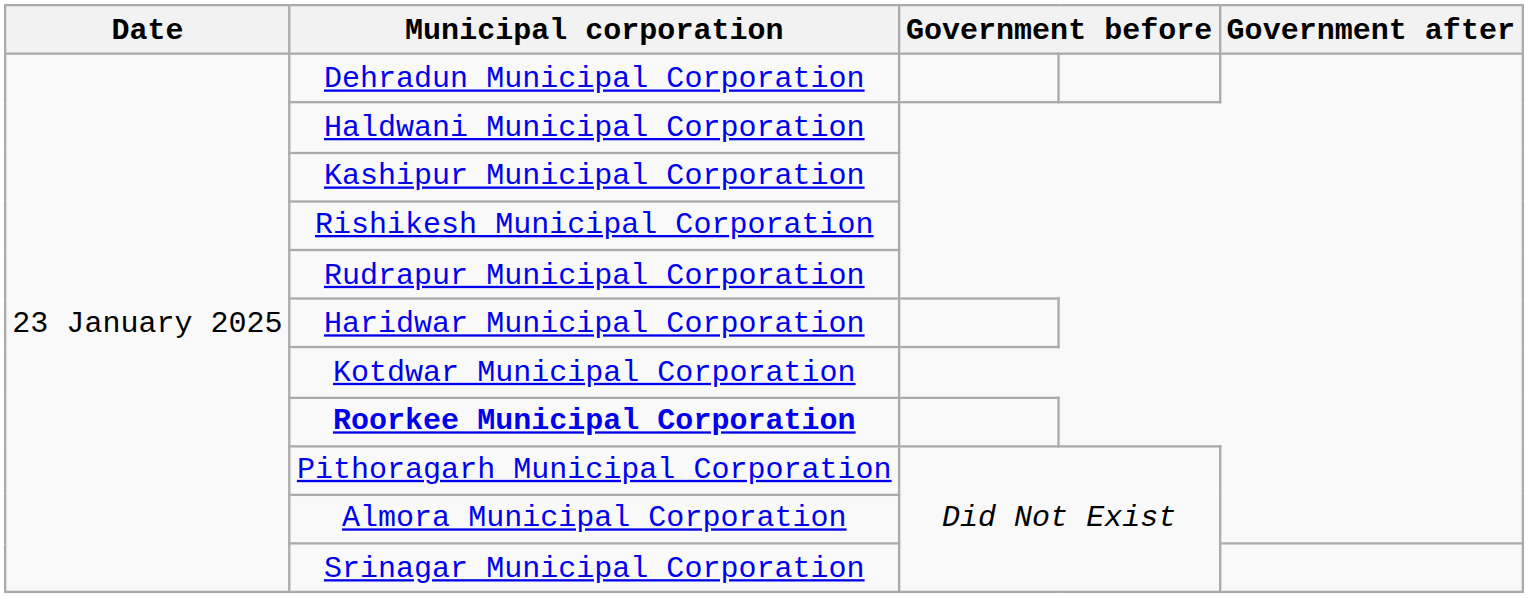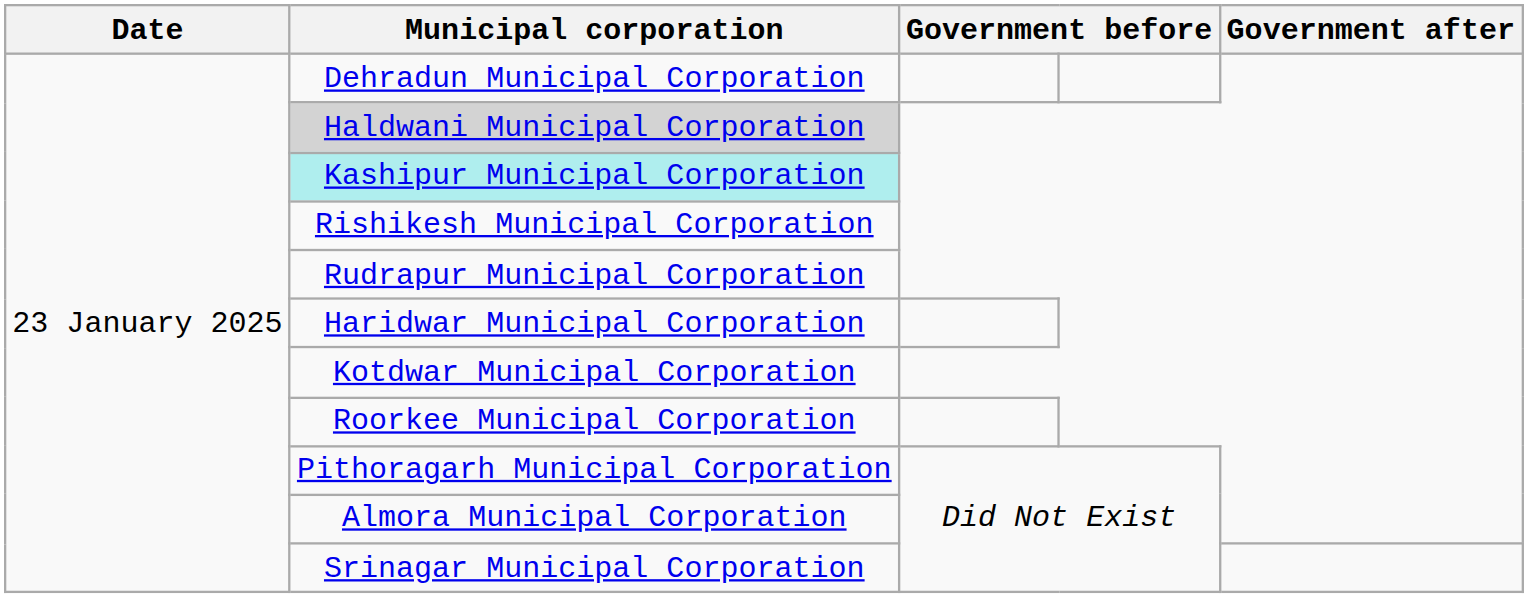(594, 128) no background -> (594, 128) lightgrey background
(594, 176) no background -> (594, 176) paleturquoise background
(594, 421) bold -> (594, 421) normal
